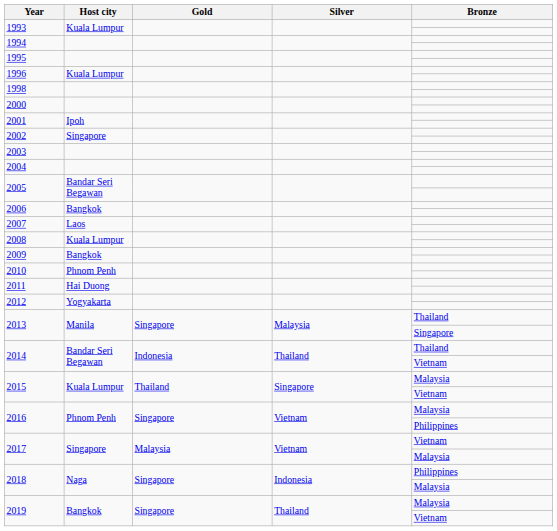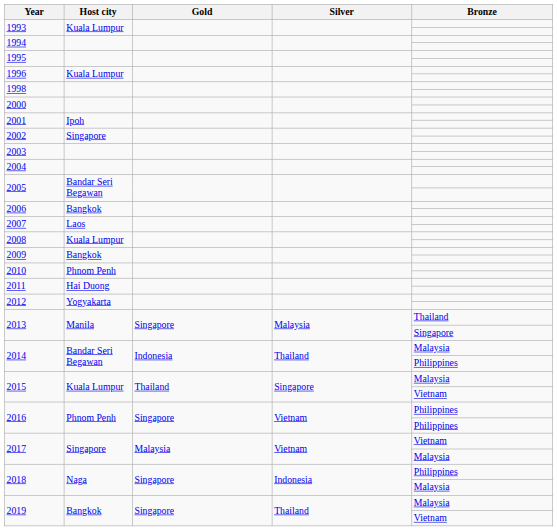(431, 348) Thailand -> (432, 348) Malaysia
(430, 363) Vietnam -> (436, 363) Philippines
(432, 410) Malaysia -> (436, 410) Philippines
